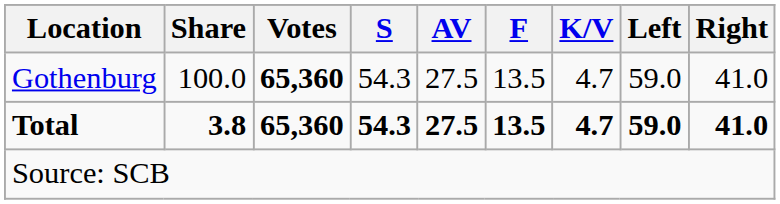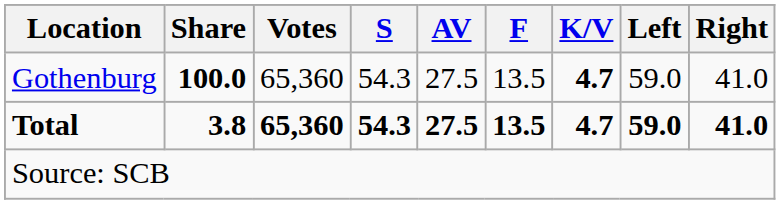(212, 76) normal -> (212, 76) bold
(302, 76) bold -> (302, 76) normal
(594, 76) normal -> (594, 76) bold
